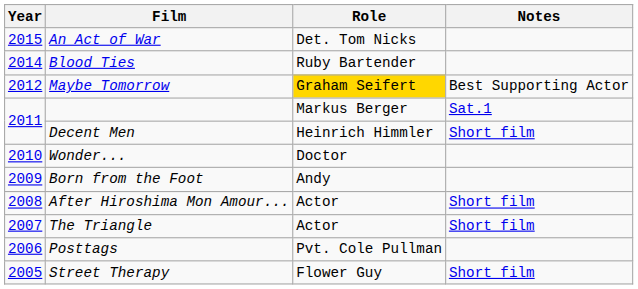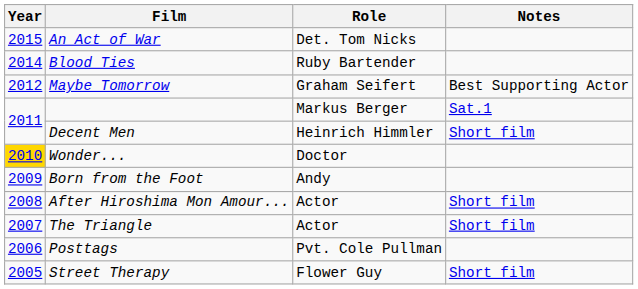(356, 86) gold background -> (356, 86) no background
(25, 156) no background -> (25, 156) gold background
